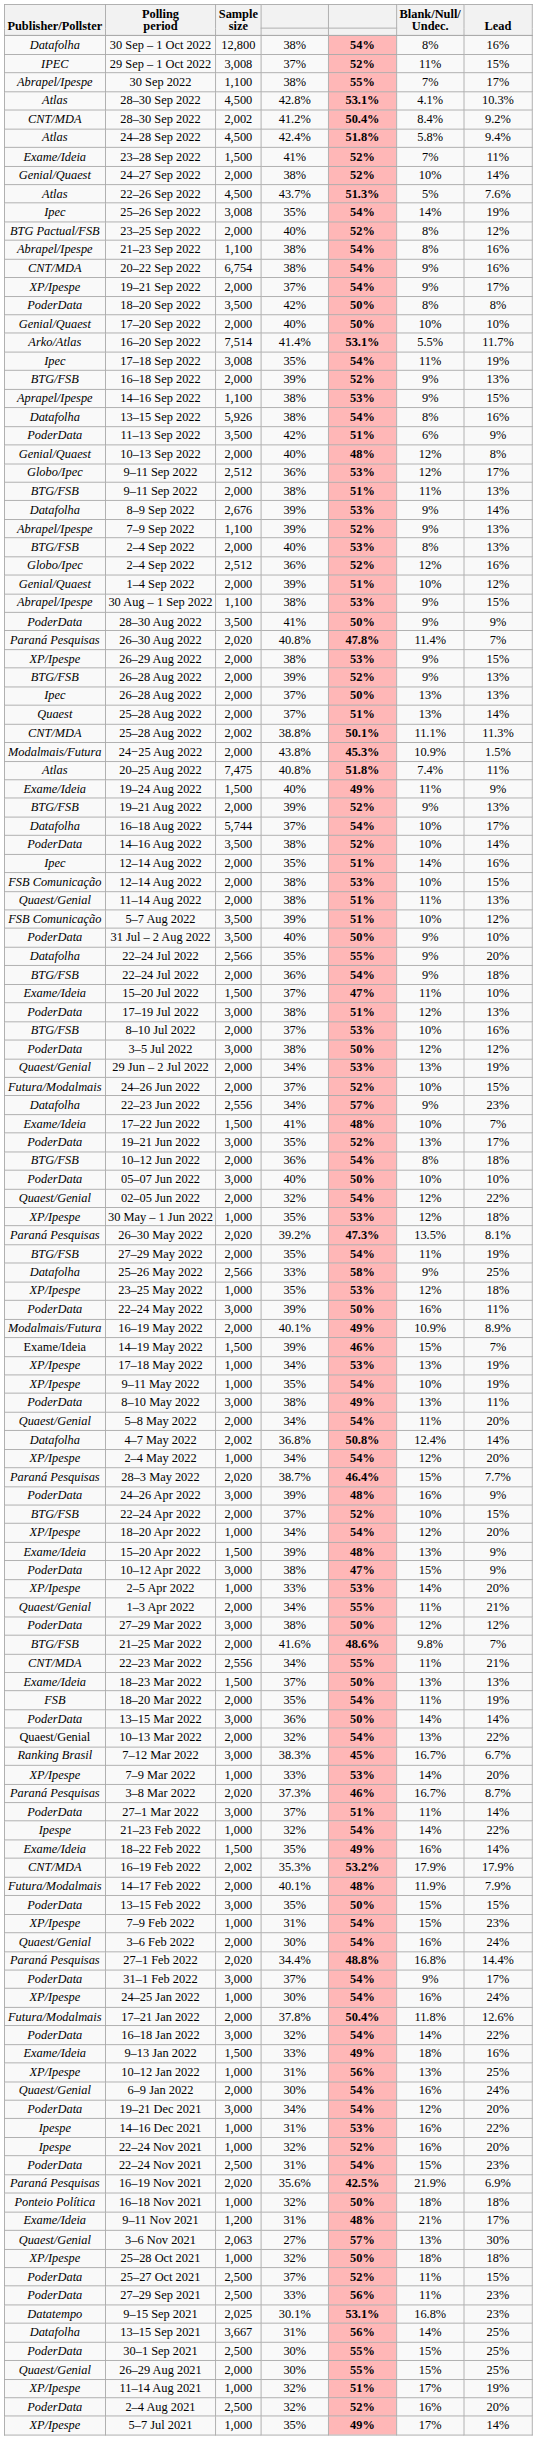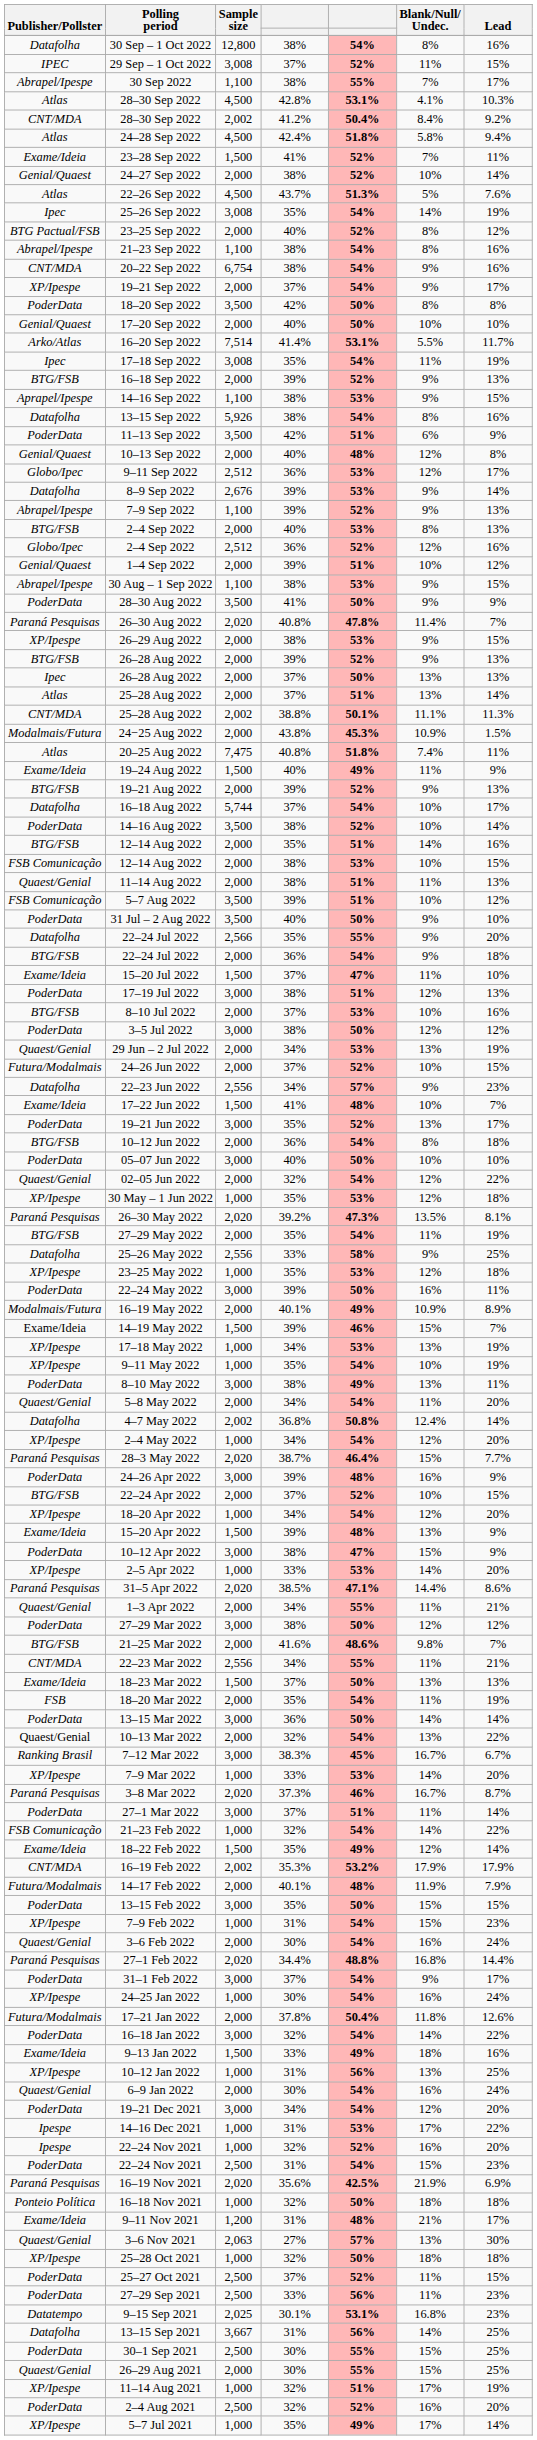- row: (160, 491)
(55, 714) Quaest -> (55, 695) Atlas
(55, 863) Ipec -> (55, 844) BTG/FSB
(238, 1272) 2,566 -> (238, 1253) 2,556
+ row: (160, 1588)
(55, 1830) Ipespe -> (55, 1830) FSB Comunicação
(430, 1848) 16% -> (430, 1848) 12%
(430, 2127) 16% -> (430, 2127) 17%
